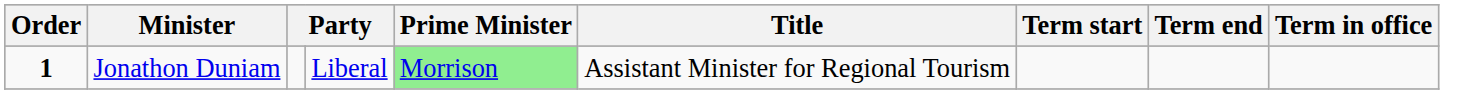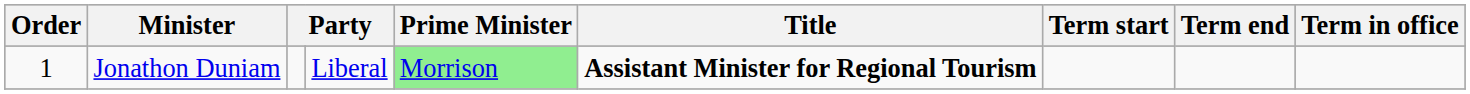(46, 67) bold -> (46, 67) normal
(797, 67) normal -> (810, 67) bold
